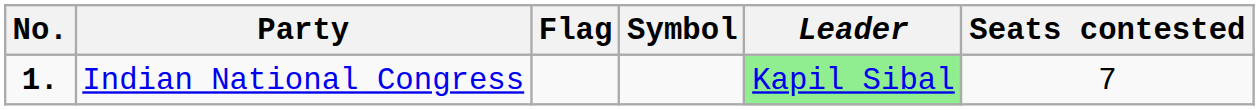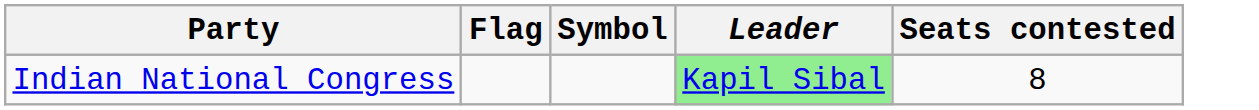- column: (40, 30)
(1107, 80) 7 -> (1038, 80) 8
